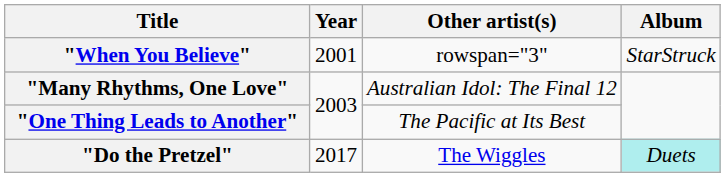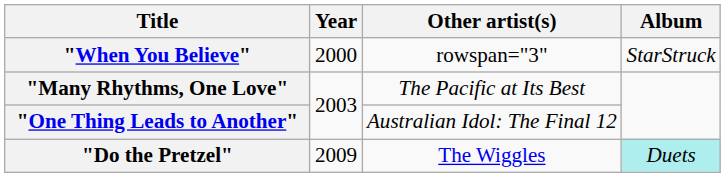(336, 54) 2001 -> (336, 54) 2000
(492, 88) Australian Idol: The Final 12 -> (492, 88) The Pacific at Its Best
(492, 121) The Pacific at Its Best -> (492, 121) Australian Idol: The Final 12
(336, 155) 2017 -> (336, 155) 2009
